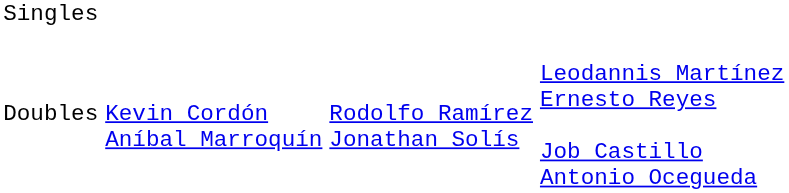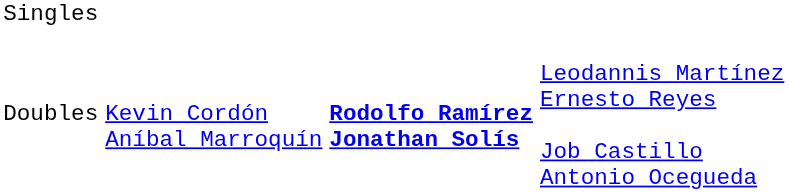(431, 126) normal -> (431, 126) bold
